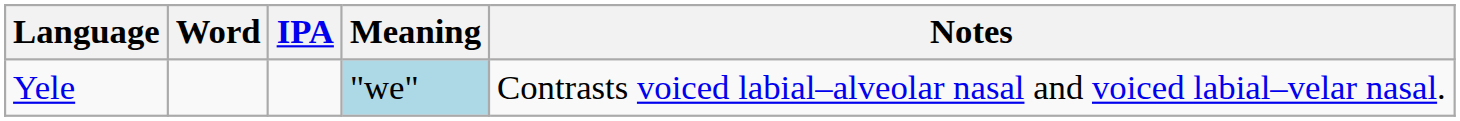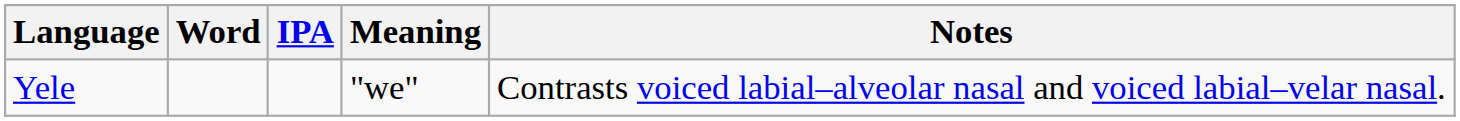(384, 87) lightblue background -> (384, 87) no background
